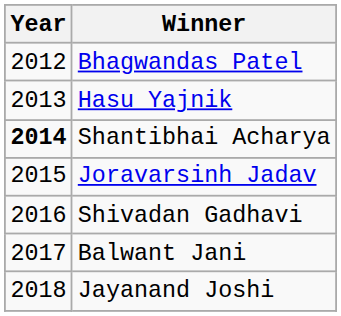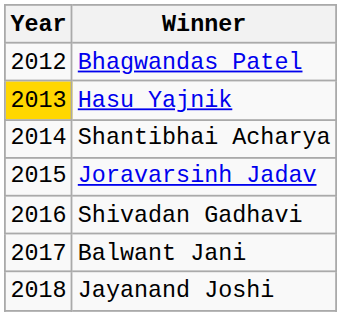(39, 100) no background -> (39, 100) gold background
(39, 138) bold -> (39, 138) normal
